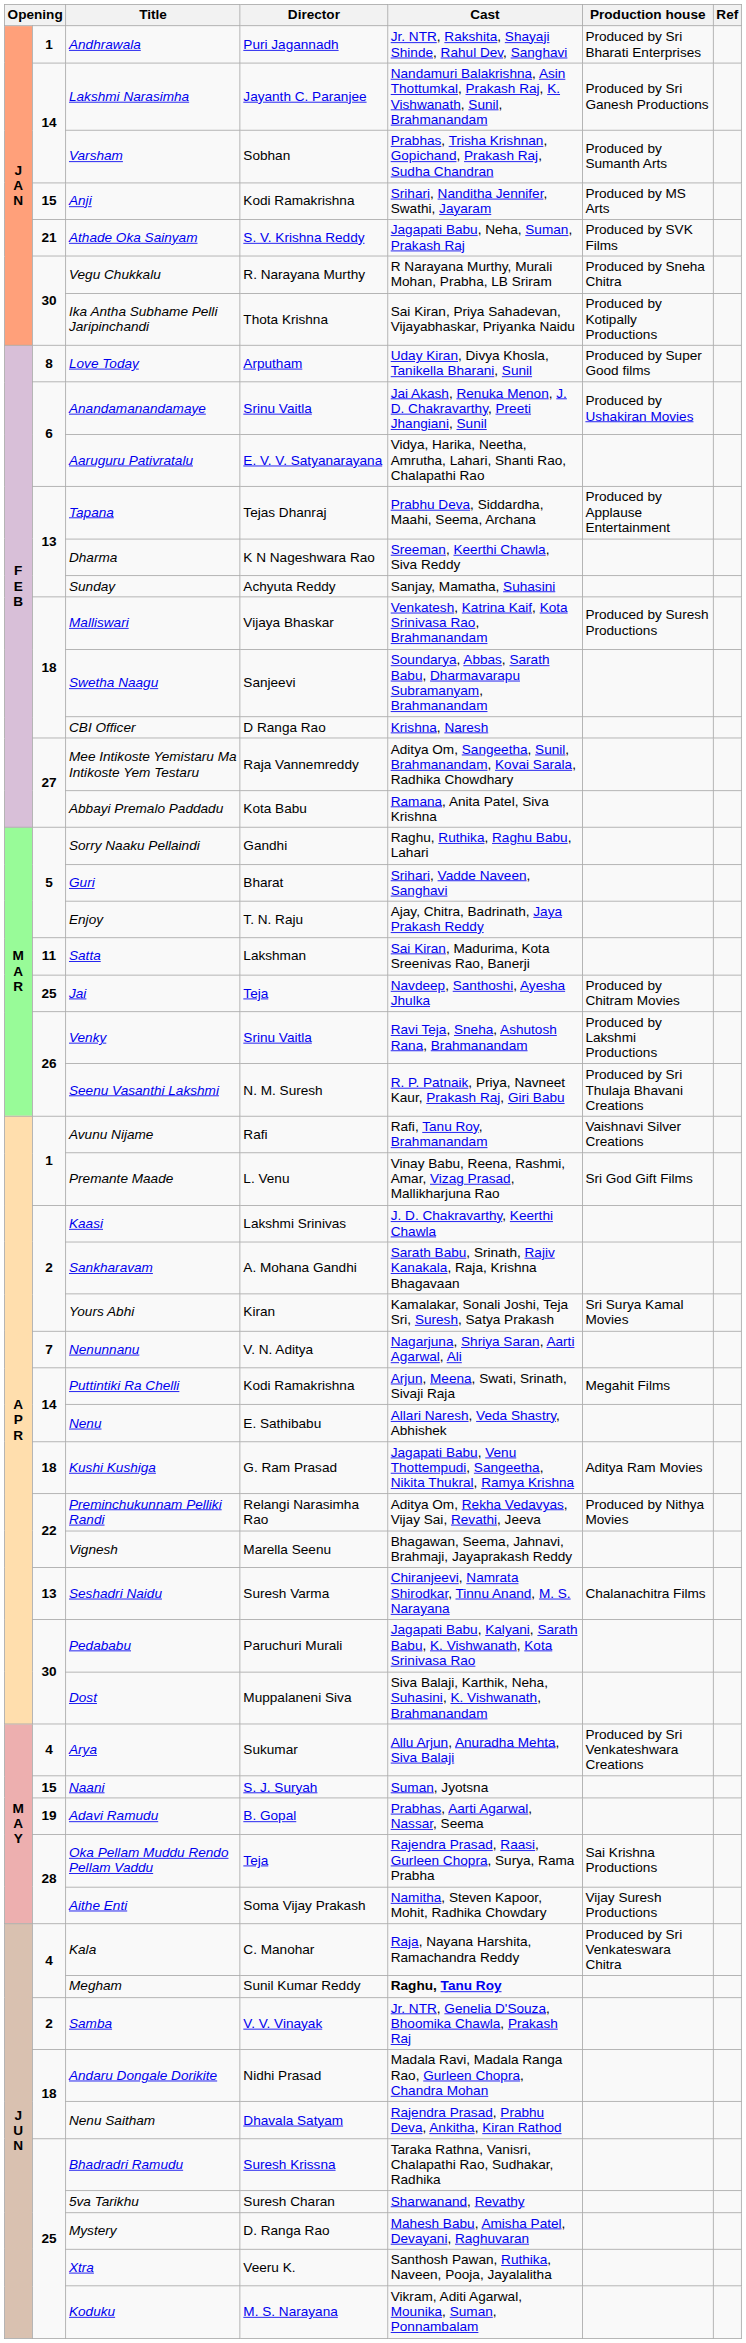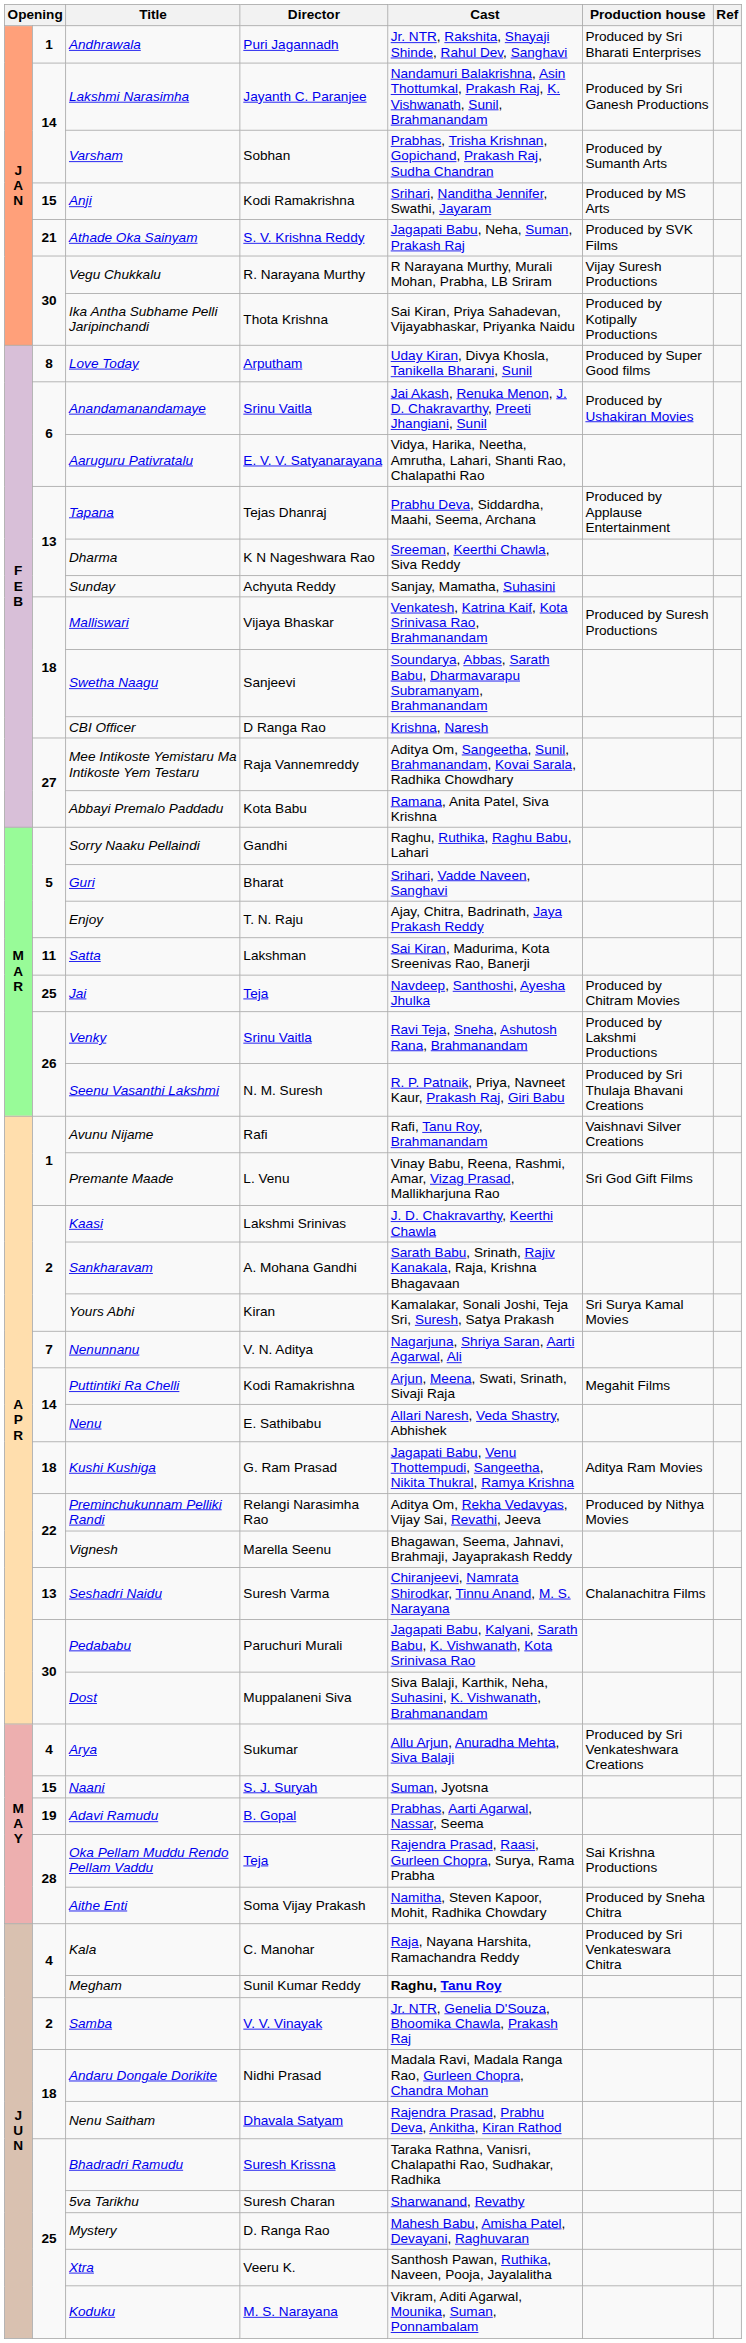(645, 274) Produced by Sneha Chitra -> (623, 274) Vijay Suresh Productions
(623, 1905) Vijay Suresh Productions -> (645, 1905) Produced by Sneha Chitra
